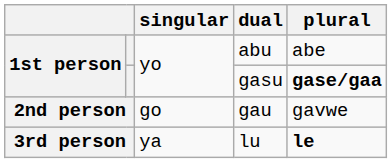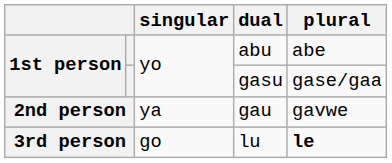(337, 81) bold -> (337, 81) normal
(151, 112) go -> (151, 112) ya
(151, 142) ya -> (151, 142) go
